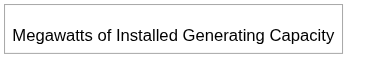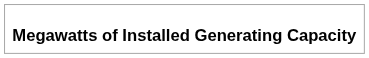(173, 36) normal -> (184, 36) bold
